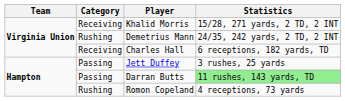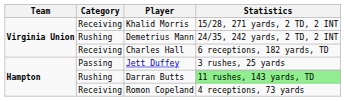(95, 77) Passing -> (95, 77) Rushing
(95, 90) Rushing -> (100, 90) Receiving
